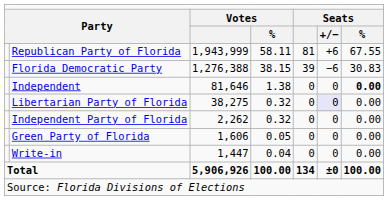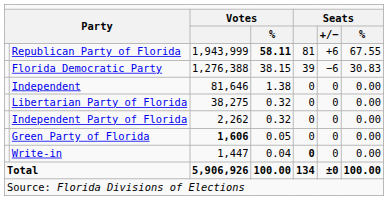(275, 52) normal -> (275, 52) bold
(368, 86) bold -> (368, 86) normal
(335, 103) lavender background -> (335, 103) no background
(233, 136) normal -> (233, 136) bold
(312, 153) normal -> (312, 153) bold
